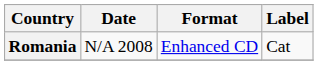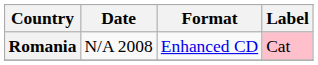(278, 45) no background -> (278, 45) pink background
